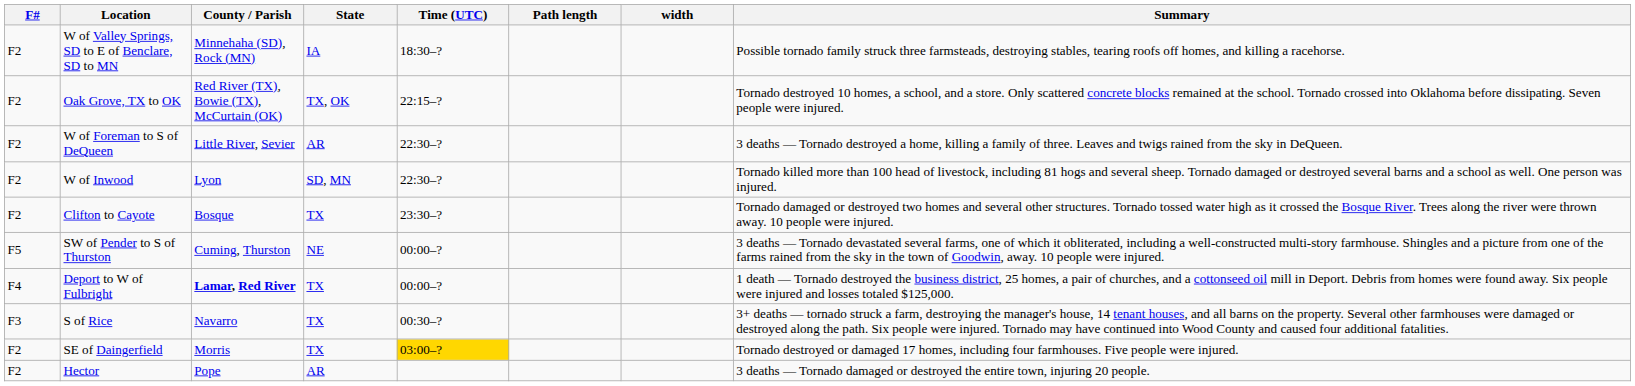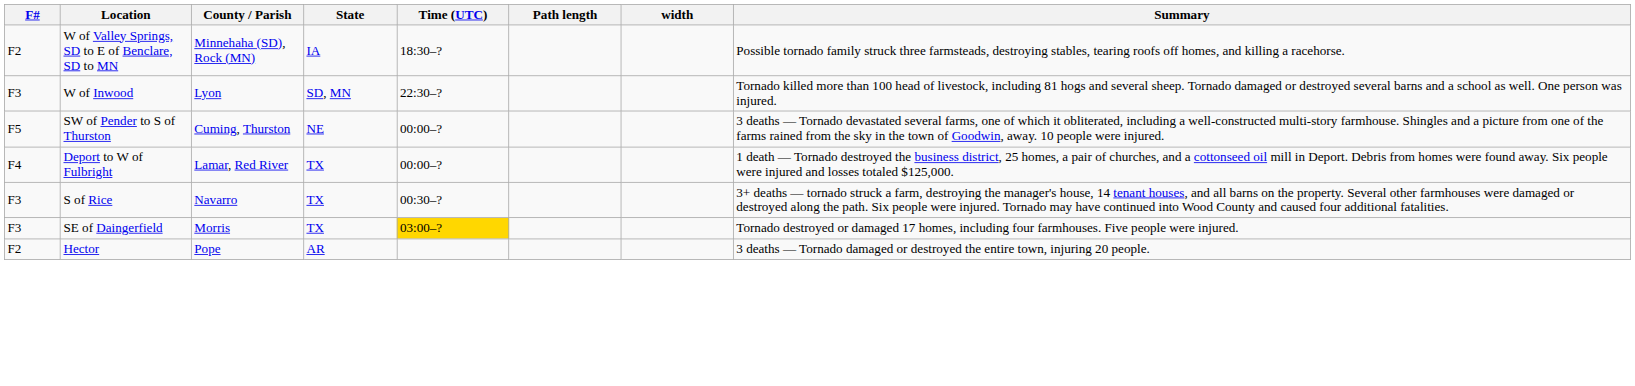- row: (122, 100)
- row: (121, 143)
(14, 179) F2 -> (14, 93) F3
- row: (109, 214)
(245, 286) bold -> (241, 164) normal
(14, 349) F2 -> (14, 228) F3
